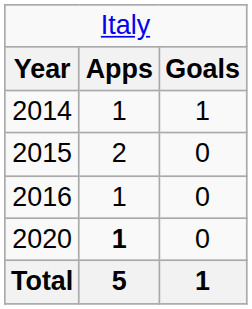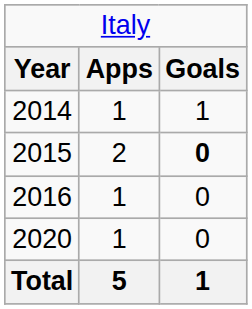(203, 153) normal -> (203, 153) bold
(119, 238) bold -> (119, 238) normal
